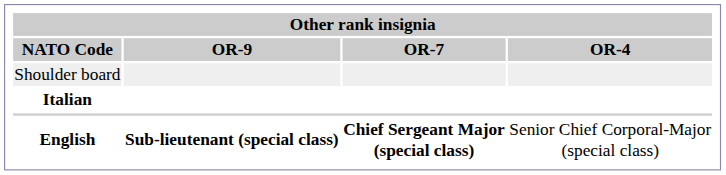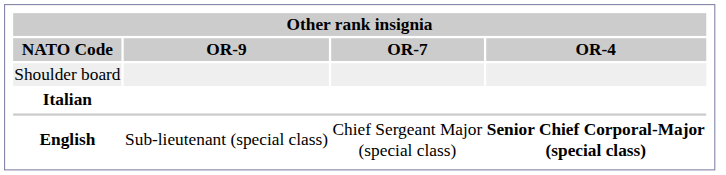(232, 139) bold -> (227, 139) normal
(424, 139) bold -> (407, 139) normal
(610, 139) normal -> (596, 139) bold
